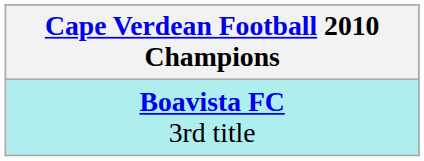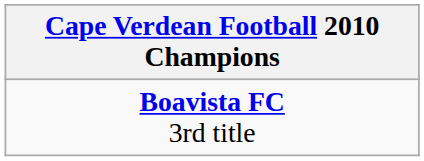(212, 117) paleturquoise background -> (212, 117) no background
